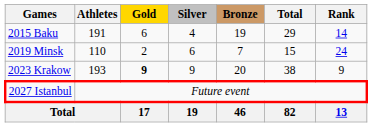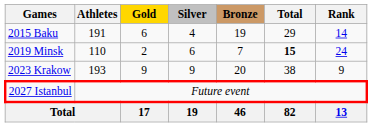(290, 52) normal -> (290, 52) bold
(144, 71) bold -> (144, 71) normal
